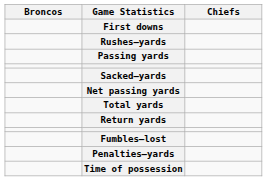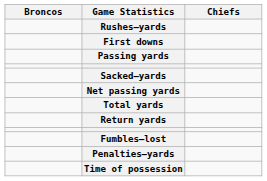rows swapped: (43, 27) <-> (43, 41)
